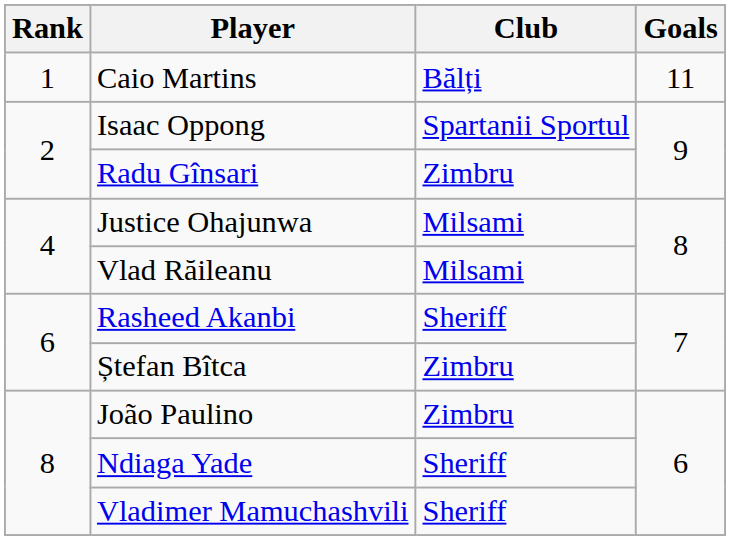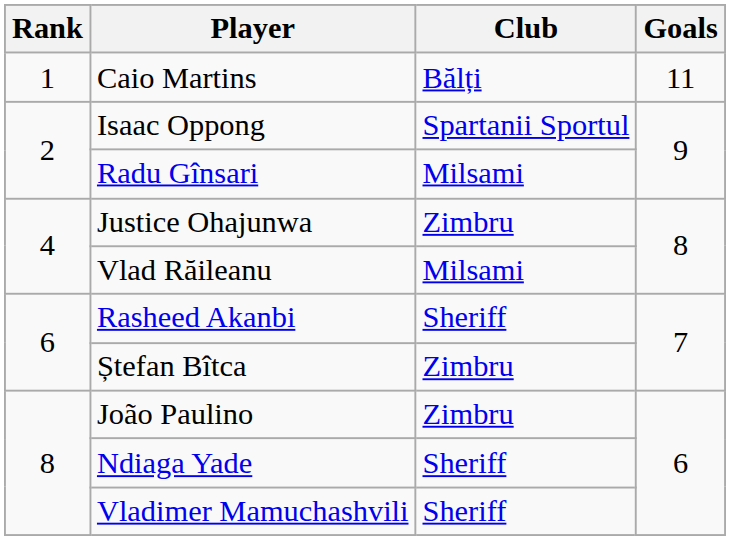(468, 173) Zimbru -> (473, 173) Milsami
(473, 221) Milsami -> (468, 221) Zimbru
